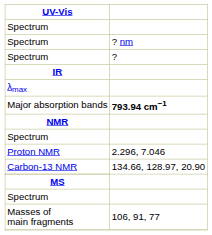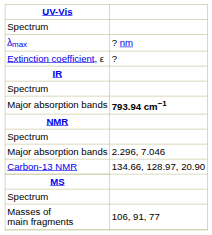(28, 42) Spectrum -> (17, 43) λmax
(28, 57) Spectrum -> (56, 58) Extinction coefficient, ε
(17, 88) λmax -> (28, 88) Spectrum
(34, 151) Proton NMR -> (57, 151) Major absorption bands
